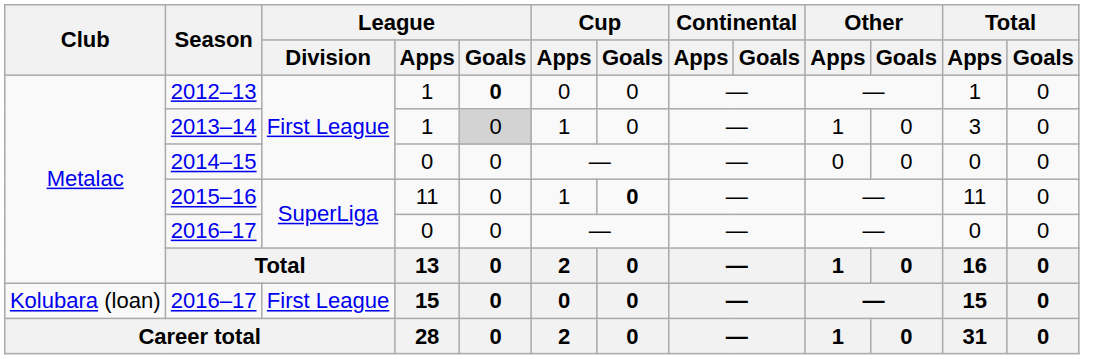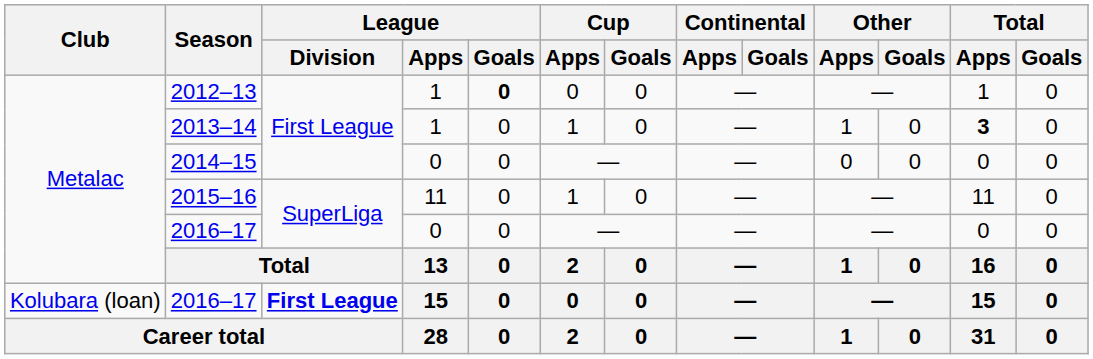(496, 127) lightgrey background -> (504, 127) no background
(975, 127) normal -> (983, 127) bold
(632, 197) bold -> (641, 197) normal
(328, 301) normal -> (332, 301) bold
